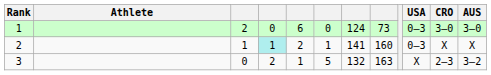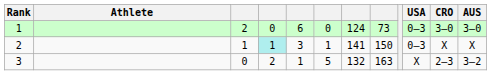(300, 45) 2 -> (300, 45) 3
(384, 45) 160 -> (384, 45) 150
